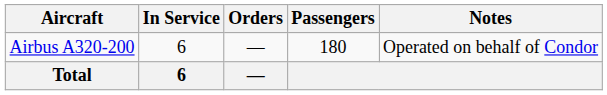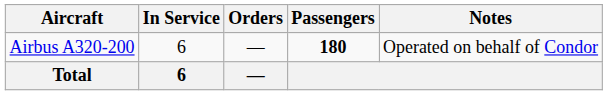(333, 47) normal -> (333, 47) bold
